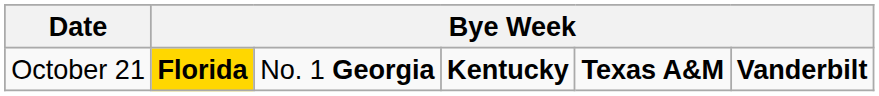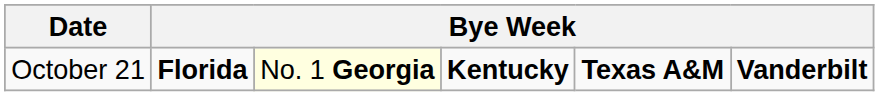(203, 69) gold background -> (203, 69) no background
(347, 69) no background -> (347, 69) lightyellow background
